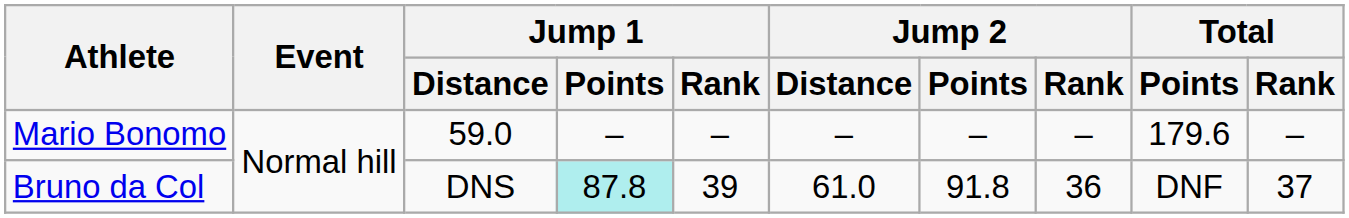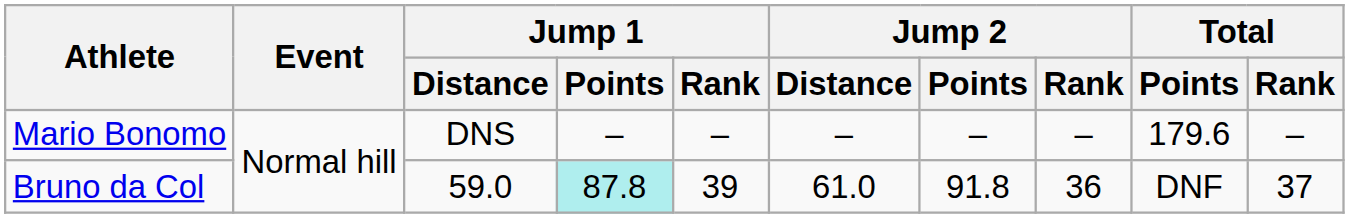(480, 135) 59.0 -> (480, 135) DNS
(480, 187) DNS -> (480, 187) 59.0
